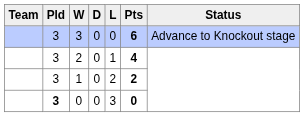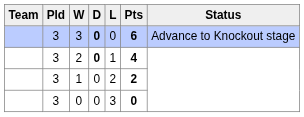(97, 36) normal -> (97, 36) bold
(97, 58) normal -> (97, 58) bold
(56, 101) bold -> (56, 101) normal
